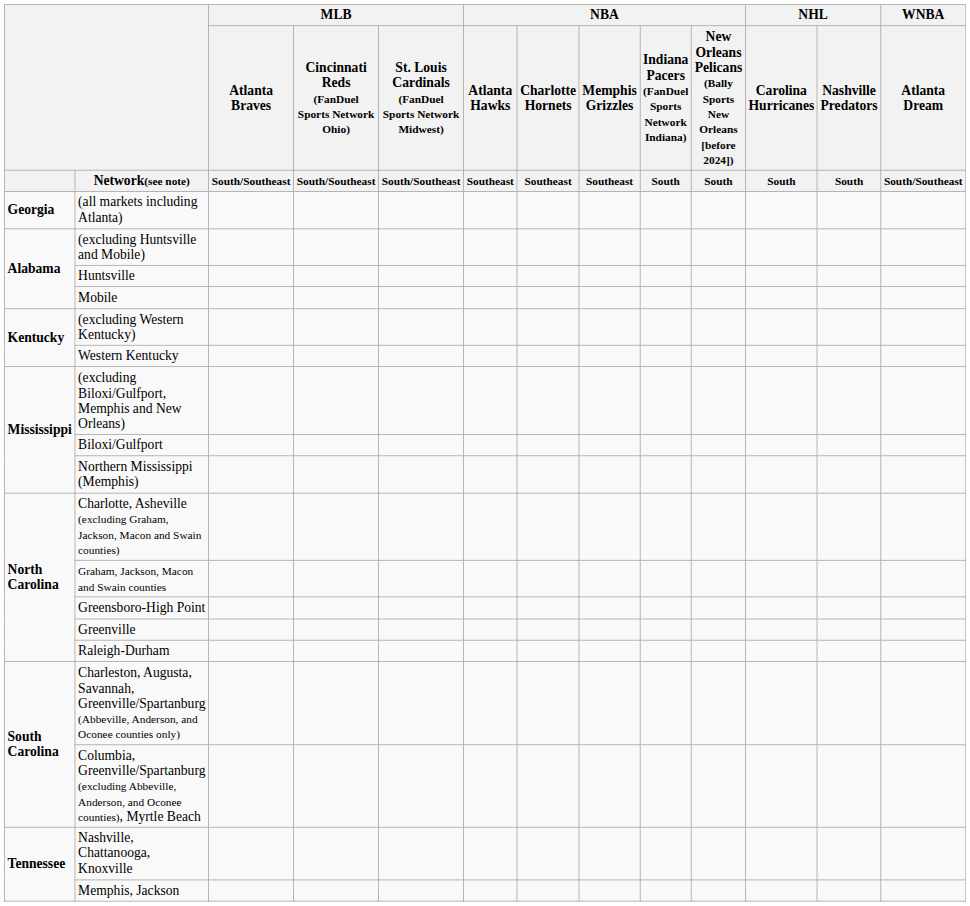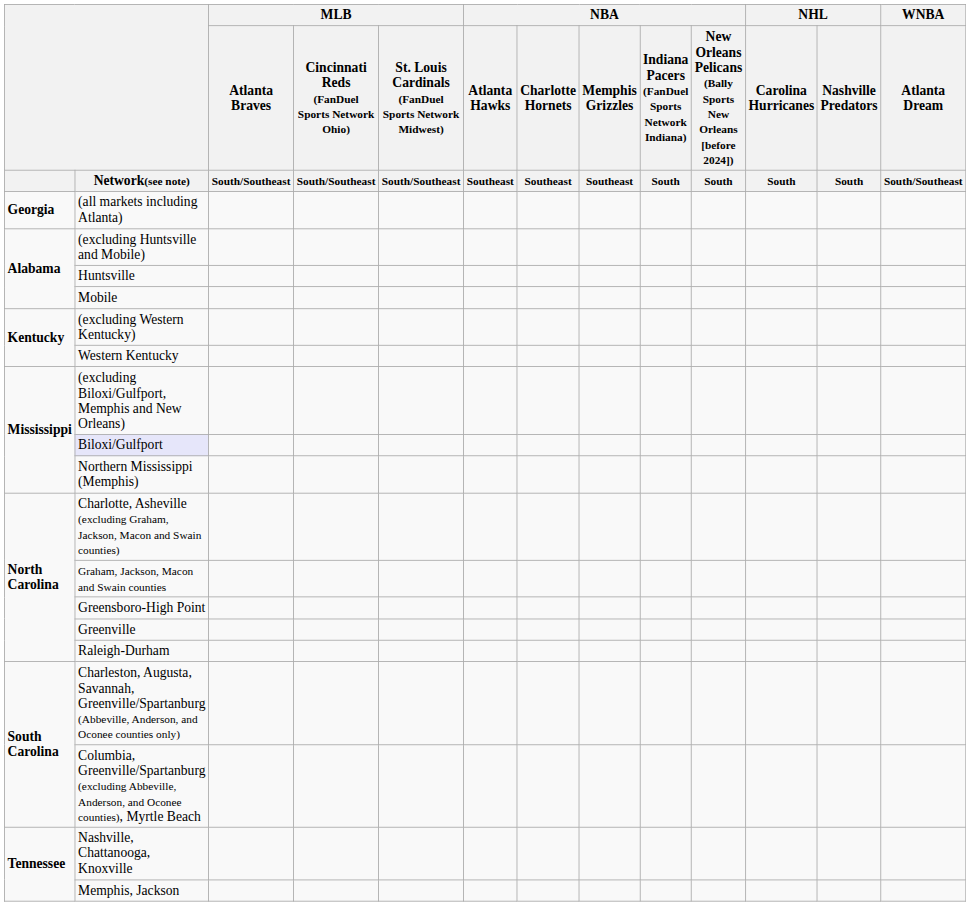(120, 445) no background -> (120, 445) lavender background
